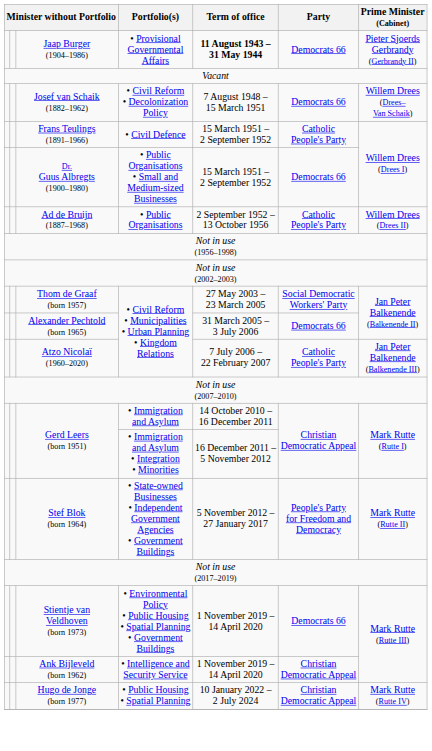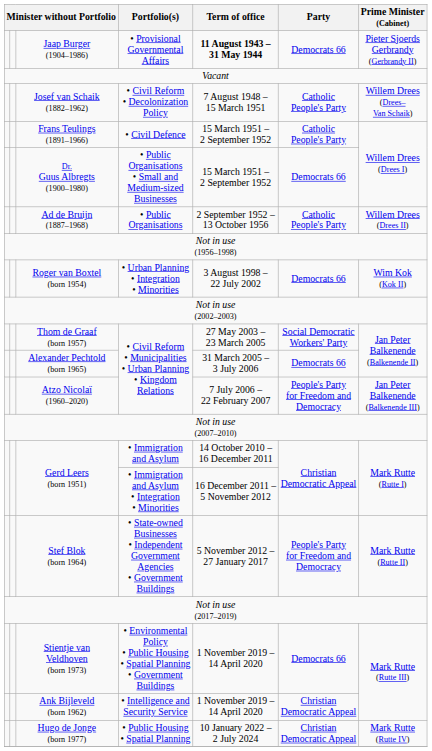(319, 102) Democrats 66 -> (319, 102) Catholic People's Party
+ row: (67, 278)
(319, 358) Catholic People's Party -> (319, 395) People's Party for Freedom and Democracy
